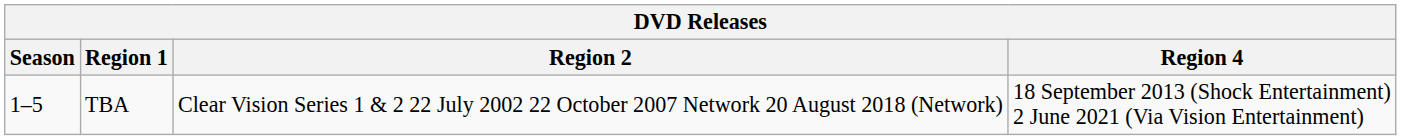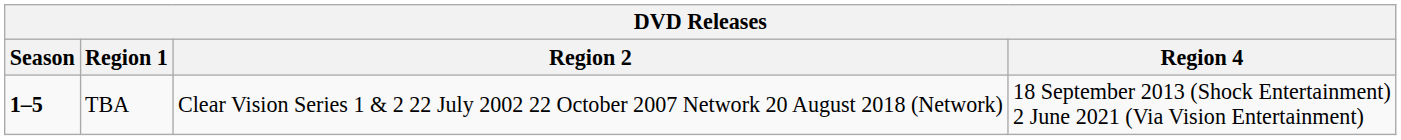(26, 104) normal -> (26, 104) bold
